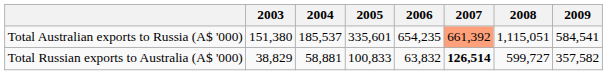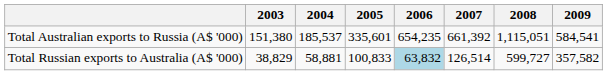(469, 36) lightsalmon background -> (469, 36) no background
(423, 58) no background -> (423, 58) lightblue background
(469, 58) bold -> (469, 58) normal
